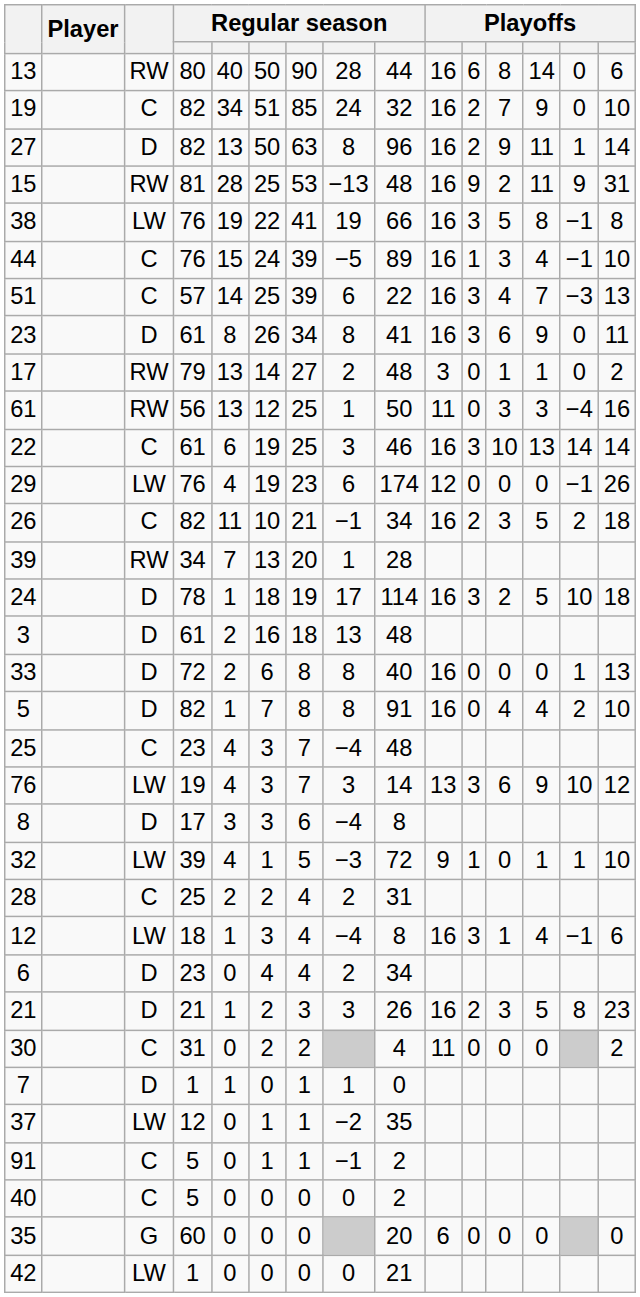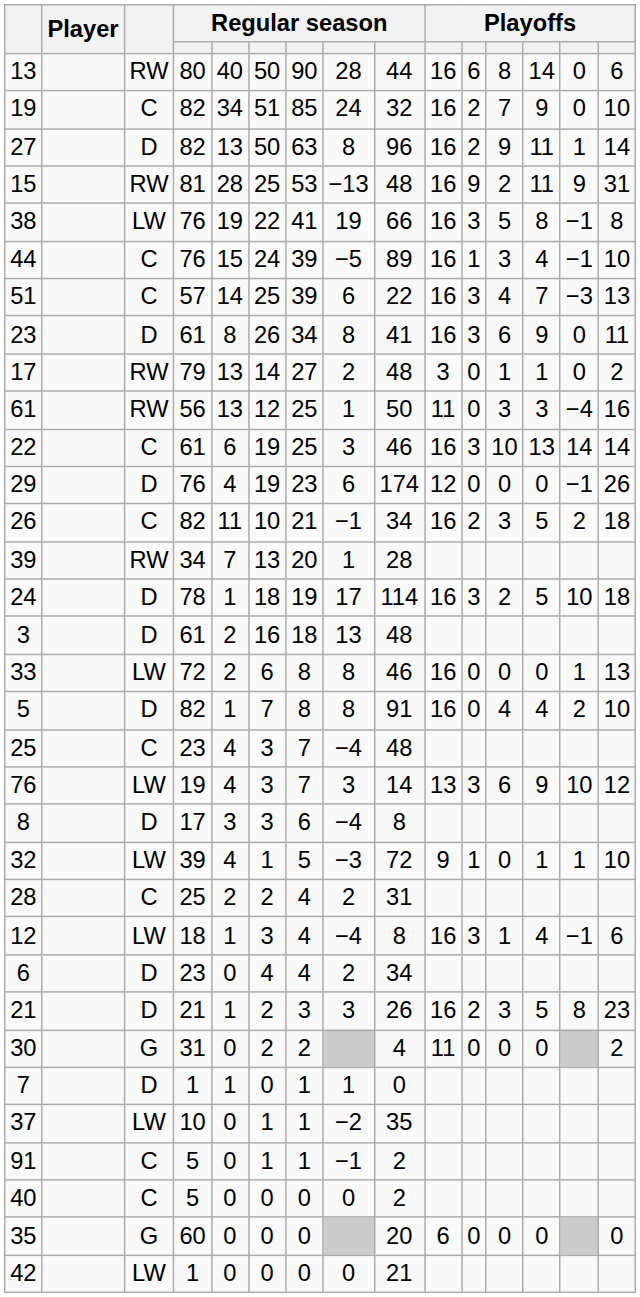(149, 484) LW -> (149, 484) D
(149, 672) D -> (149, 672) LW
(399, 672) 40 -> (399, 672) 46
(149, 1048) C -> (149, 1048) G
(193, 1123) 12 -> (193, 1123) 10
